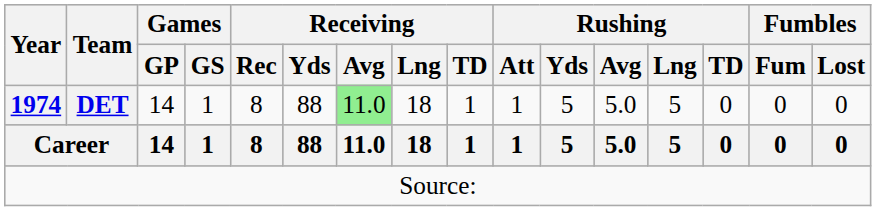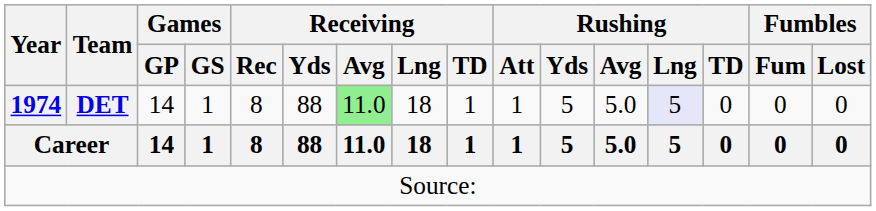(675, 104) no background -> (675, 104) lavender background
